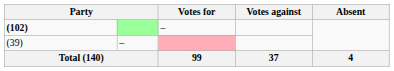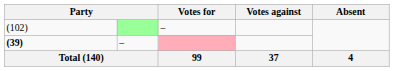(17, 27) bold -> (17, 27) normal
(15, 43) normal -> (15, 43) bold
